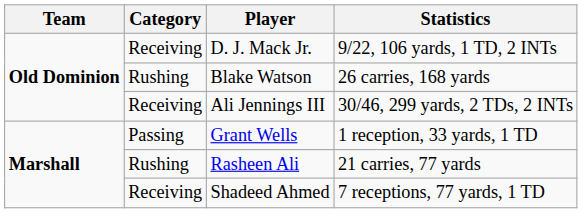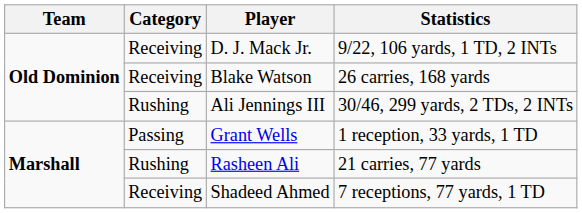(159, 77) Rushing -> (165, 77) Receiving
(165, 105) Receiving -> (159, 105) Rushing
